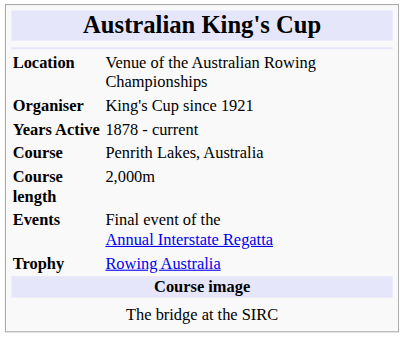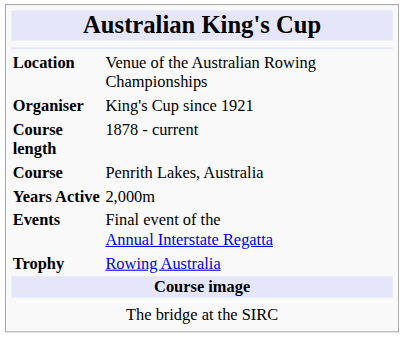(56, 129) Years Active -> (38, 138) Course length
(38, 186) Course length -> (56, 196) Years Active
